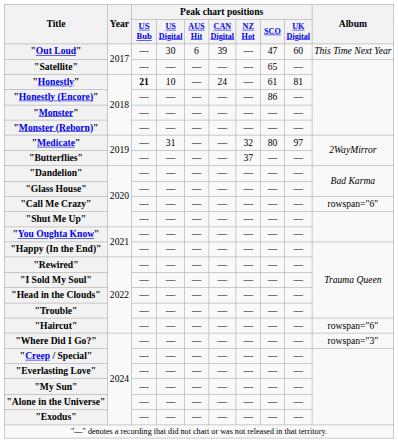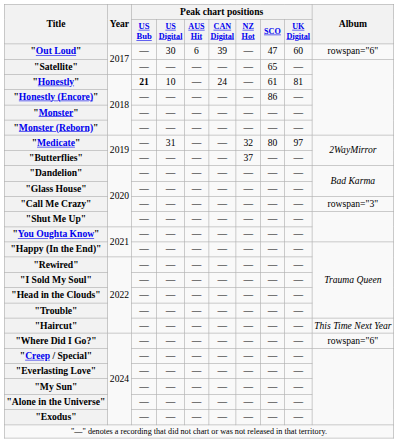(353, 51) This Time Next Year -> (353, 51) rowspan="6"
(353, 204) rowspan="6" -> (353, 204) rowspan="3"
(353, 325) rowspan="6" -> (353, 325) This Time Next Year
(353, 341) rowspan="3" -> (353, 341) rowspan="6"
